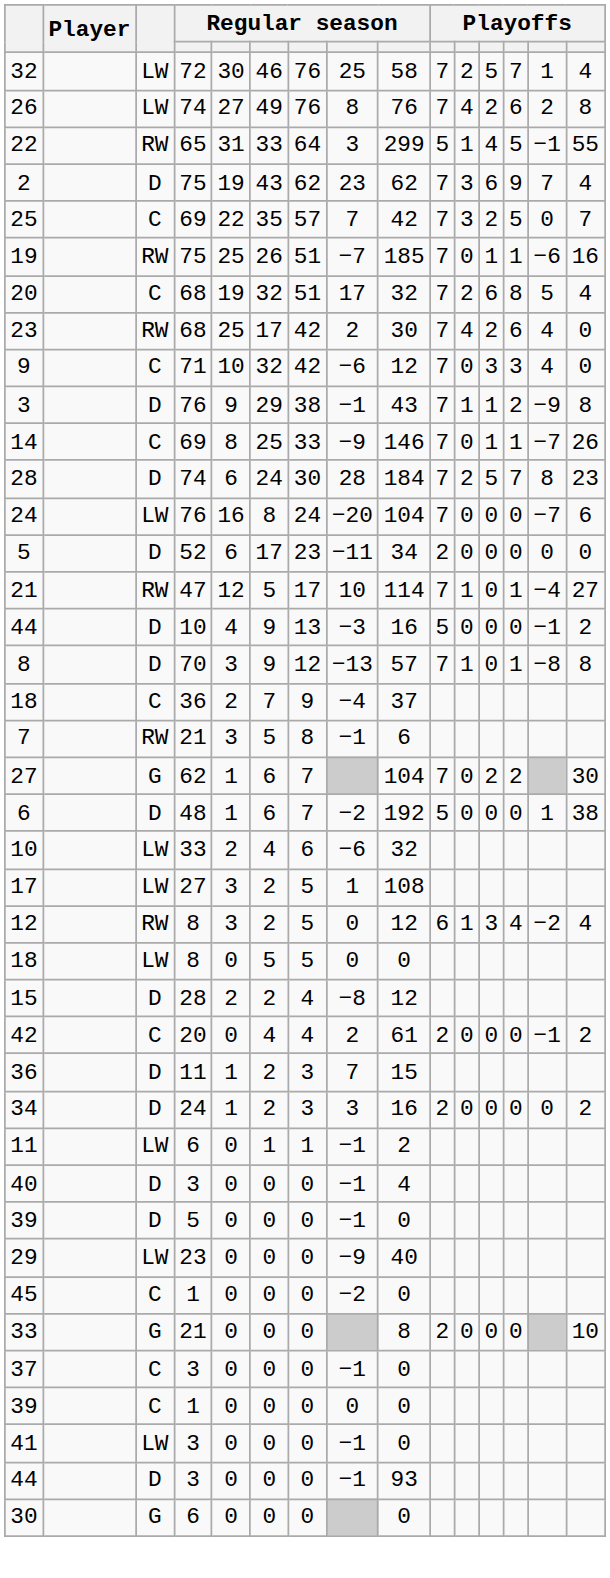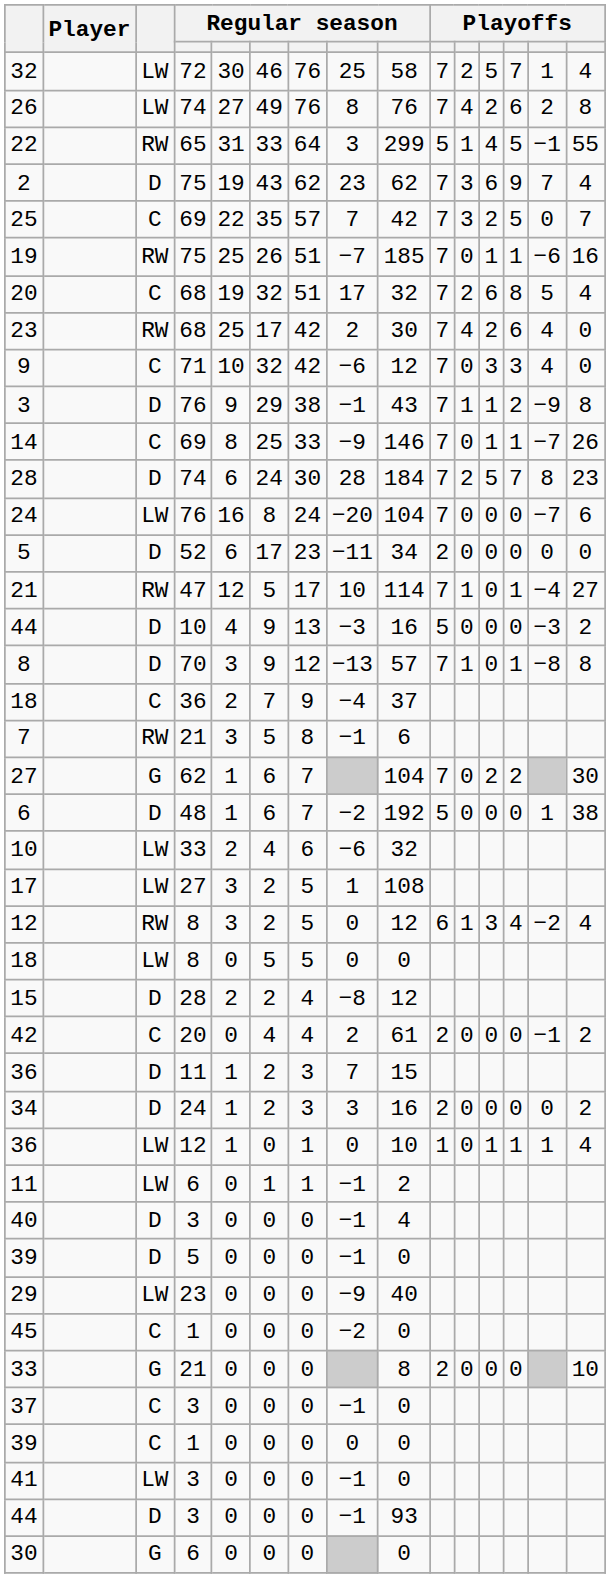(547, 627) −1 -> (547, 627) −3
+ row: (24, 1147)
